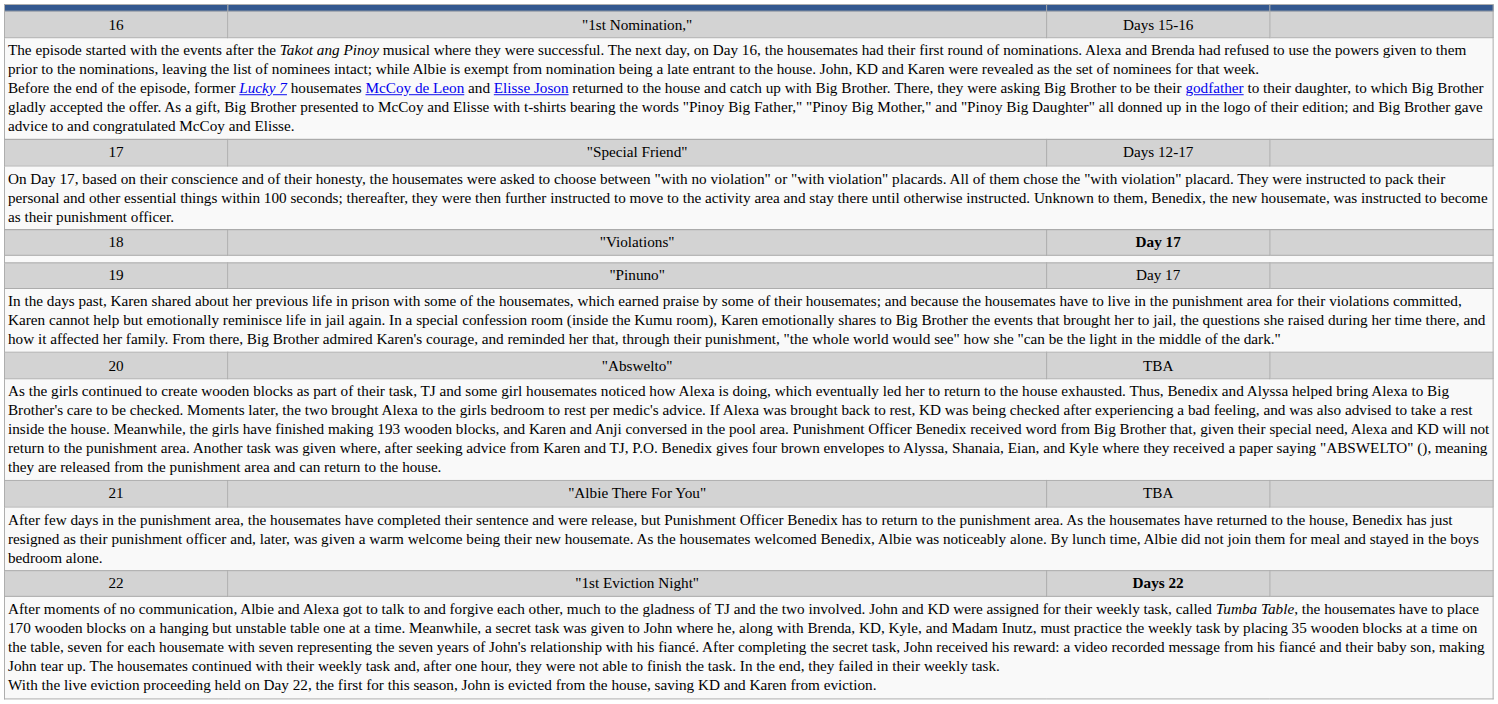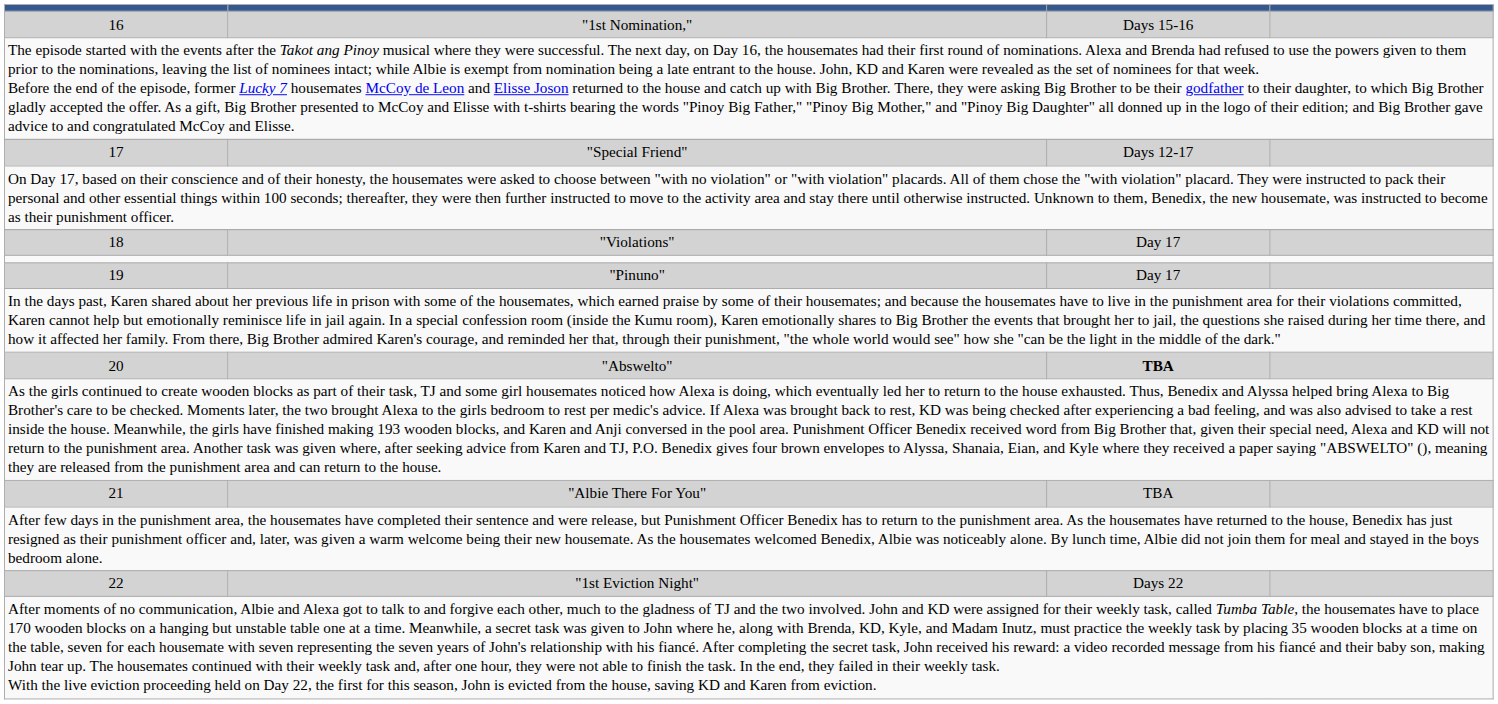(1158, 242) bold -> (1158, 242) normal
(1158, 365) normal -> (1158, 365) bold
(1158, 583) bold -> (1158, 583) normal
